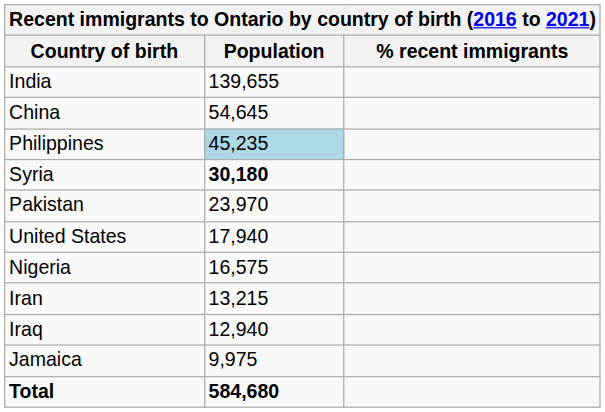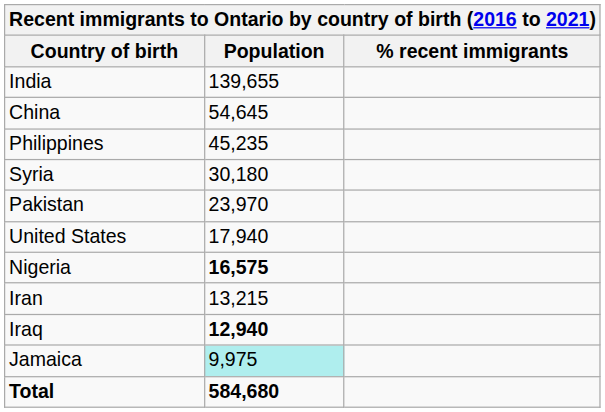(238, 143) lightblue background -> (238, 143) no background
(238, 174) bold -> (238, 174) normal
(238, 267) normal -> (238, 267) bold
(238, 329) normal -> (238, 329) bold
(233, 360) no background -> (233, 360) paleturquoise background
